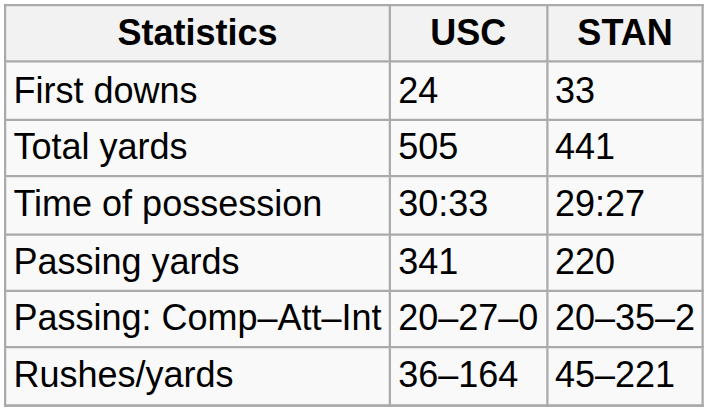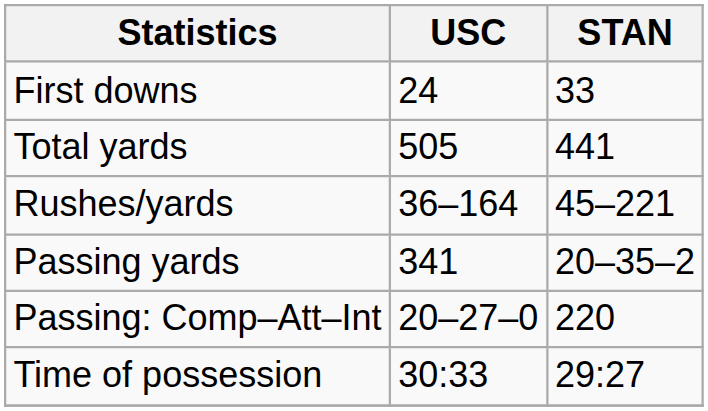rows swapped: (123, 375) <-> (168, 204)
(585, 261) 220 -> (625, 261) 20–35–2
(625, 318) 20–35–2 -> (585, 318) 220
